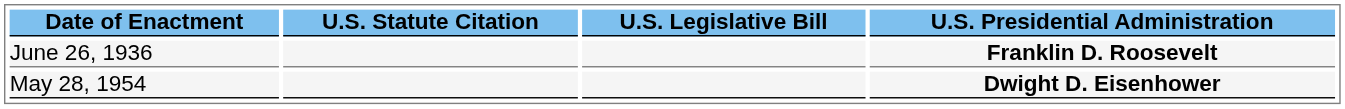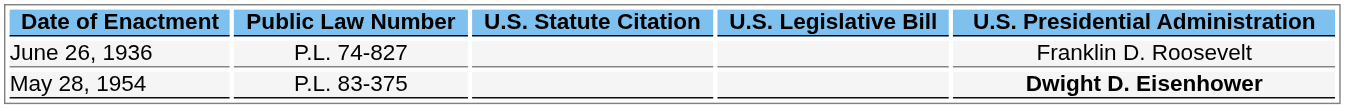+ column: (351, 22)
(1102, 53) bold -> (1144, 53) normal
